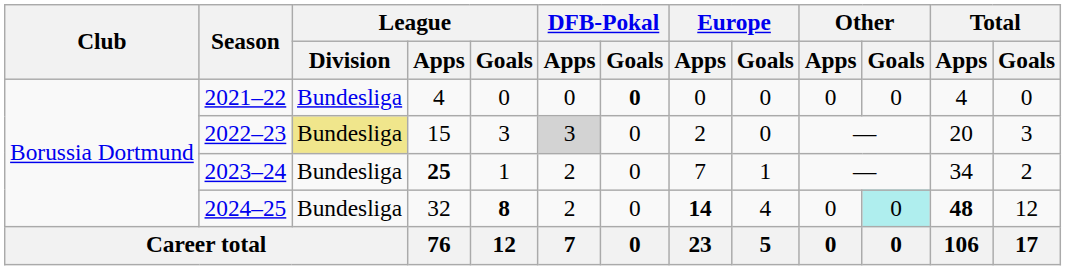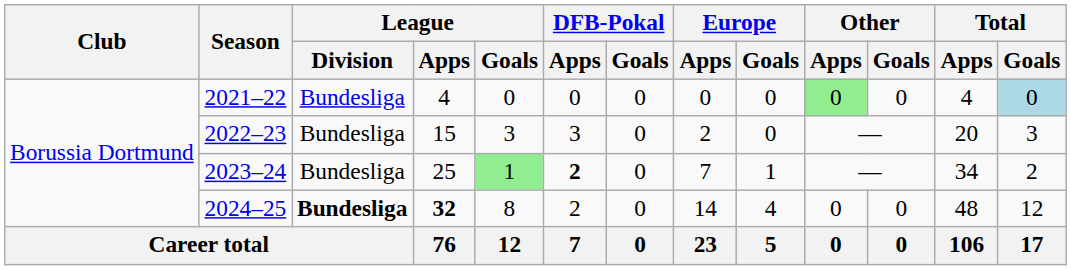(635, 97) bold -> (640, 97) normal
(831, 97) no background -> (836, 97) lightgreen background
(1027, 97) no background -> (1032, 97) lightblue background
(350, 134) khaki background -> (352, 134) no background
(569, 134) lightgrey background -> (575, 134) no background
(439, 171) bold -> (444, 171) normal
(504, 171) no background -> (509, 171) lightgreen background
(569, 171) normal -> (575, 171) bold
(350, 208) normal -> (352, 208) bold
(439, 208) normal -> (444, 208) bold
(504, 208) bold -> (509, 208) normal
(700, 208) bold -> (705, 208) normal
(896, 208) paleturquoise background -> (901, 208) no background
(961, 208) bold -> (967, 208) normal
